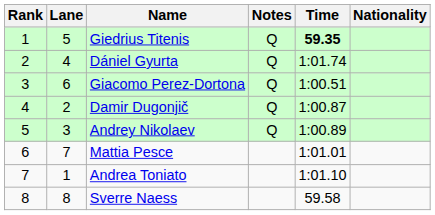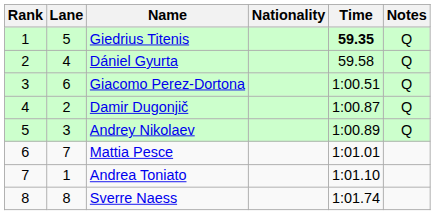columns swapped: (390, 15) <-> (272, 15)
(322, 61) 1:01.74 -> (356, 61) 59.58
(322, 198) 59.58 -> (356, 198) 1:01.74
